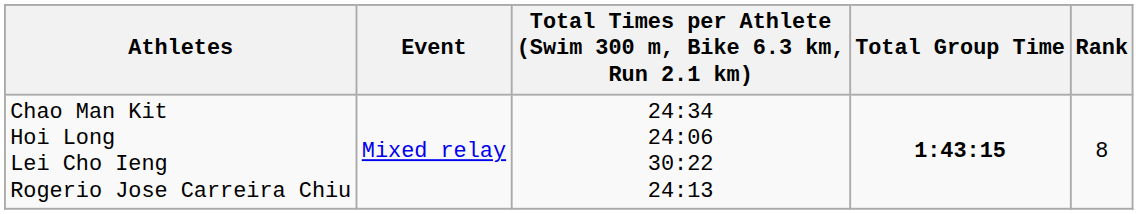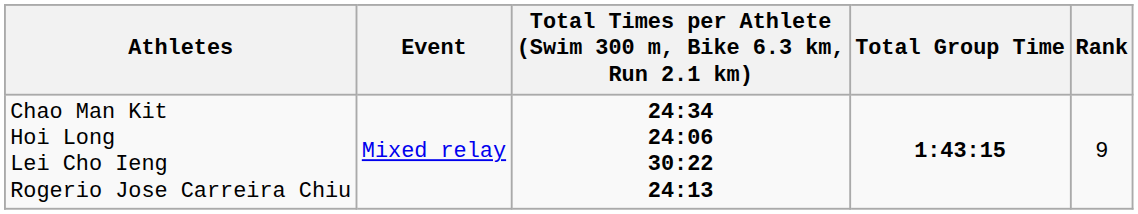(681, 151) normal -> (681, 151) bold
(1102, 151) 8 -> (1102, 151) 9
